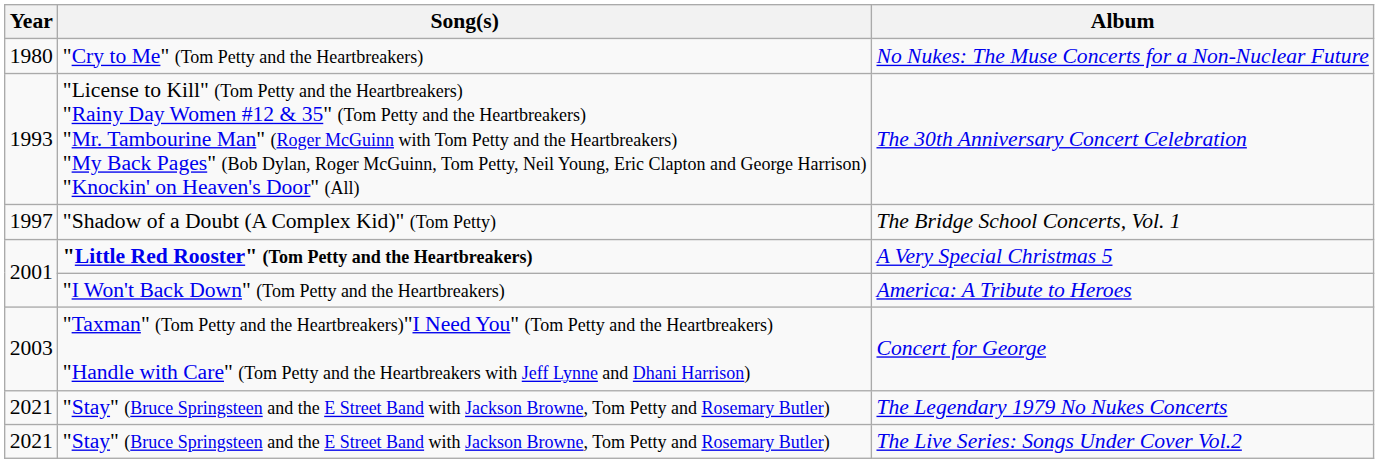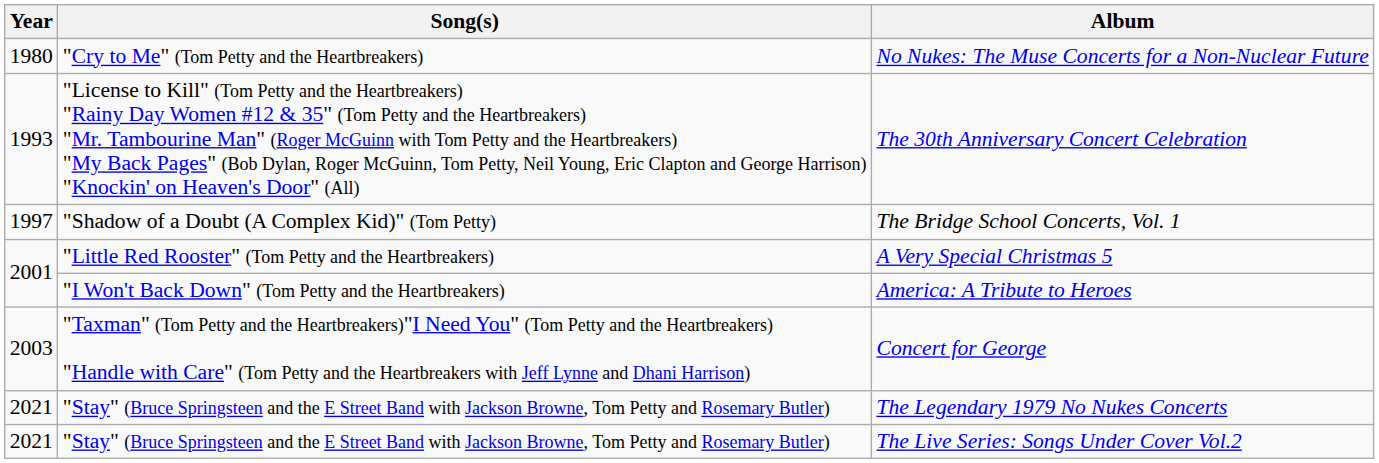(298, 255) bold -> (278, 255) normal
